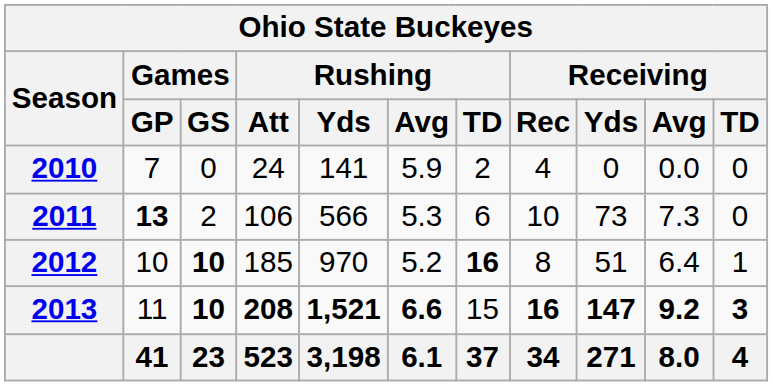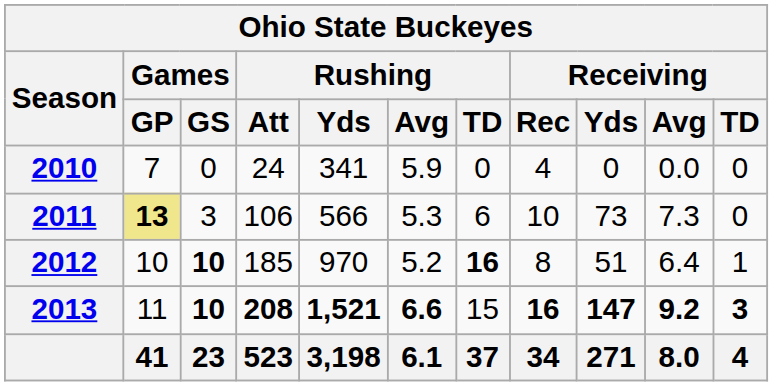(344, 168) 141 -> (344, 168) 341
(483, 168) 2 -> (483, 168) 0
(152, 215) no background -> (152, 215) khaki background
(209, 215) 2 -> (209, 215) 3
